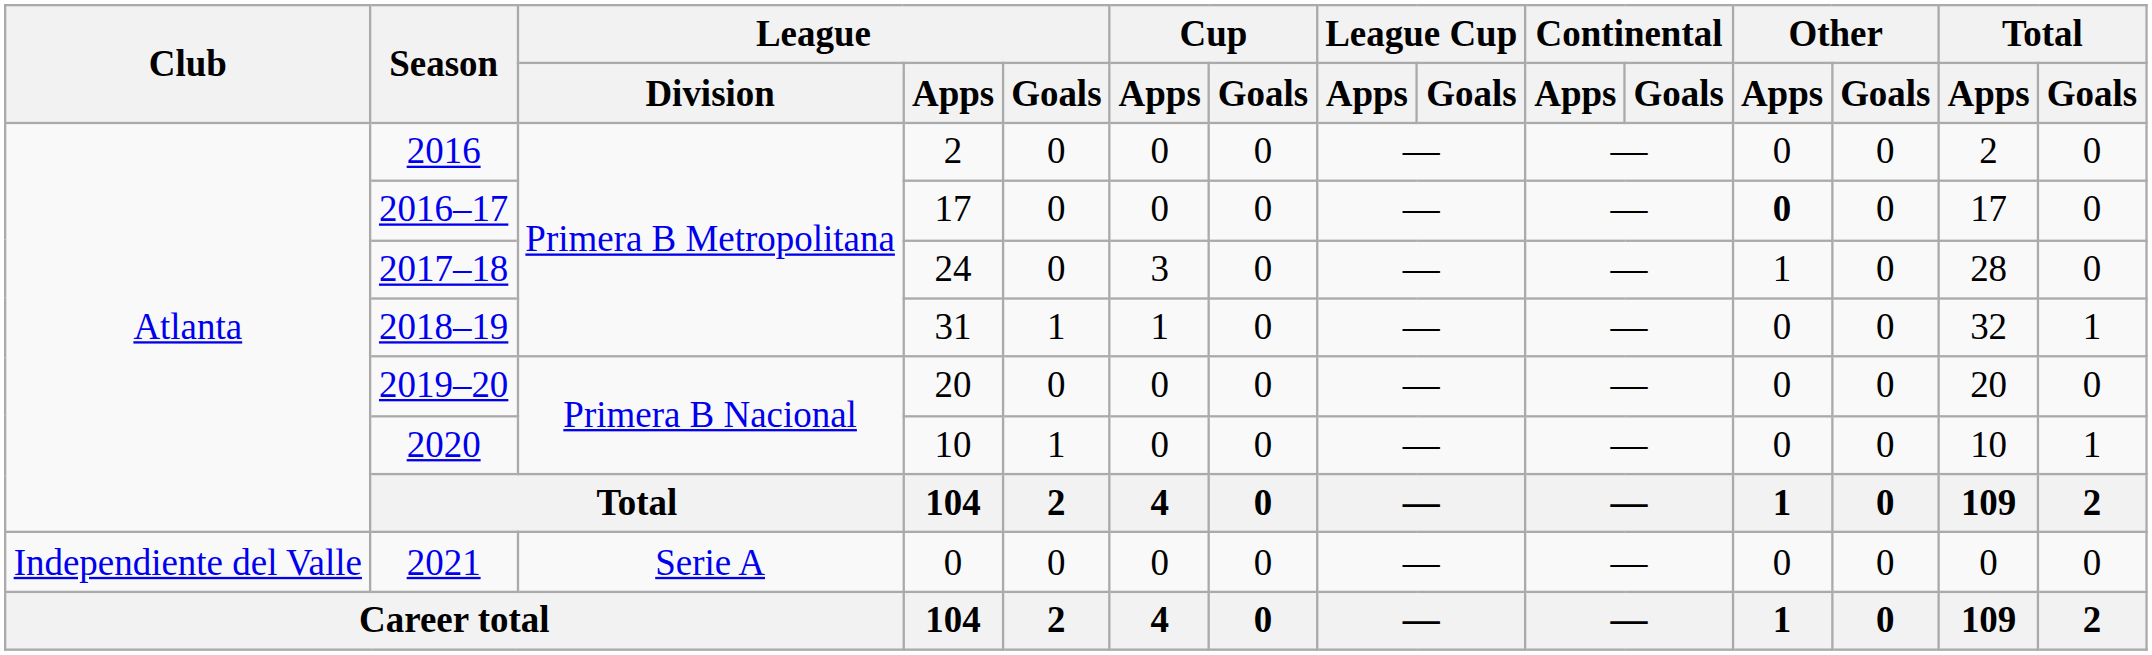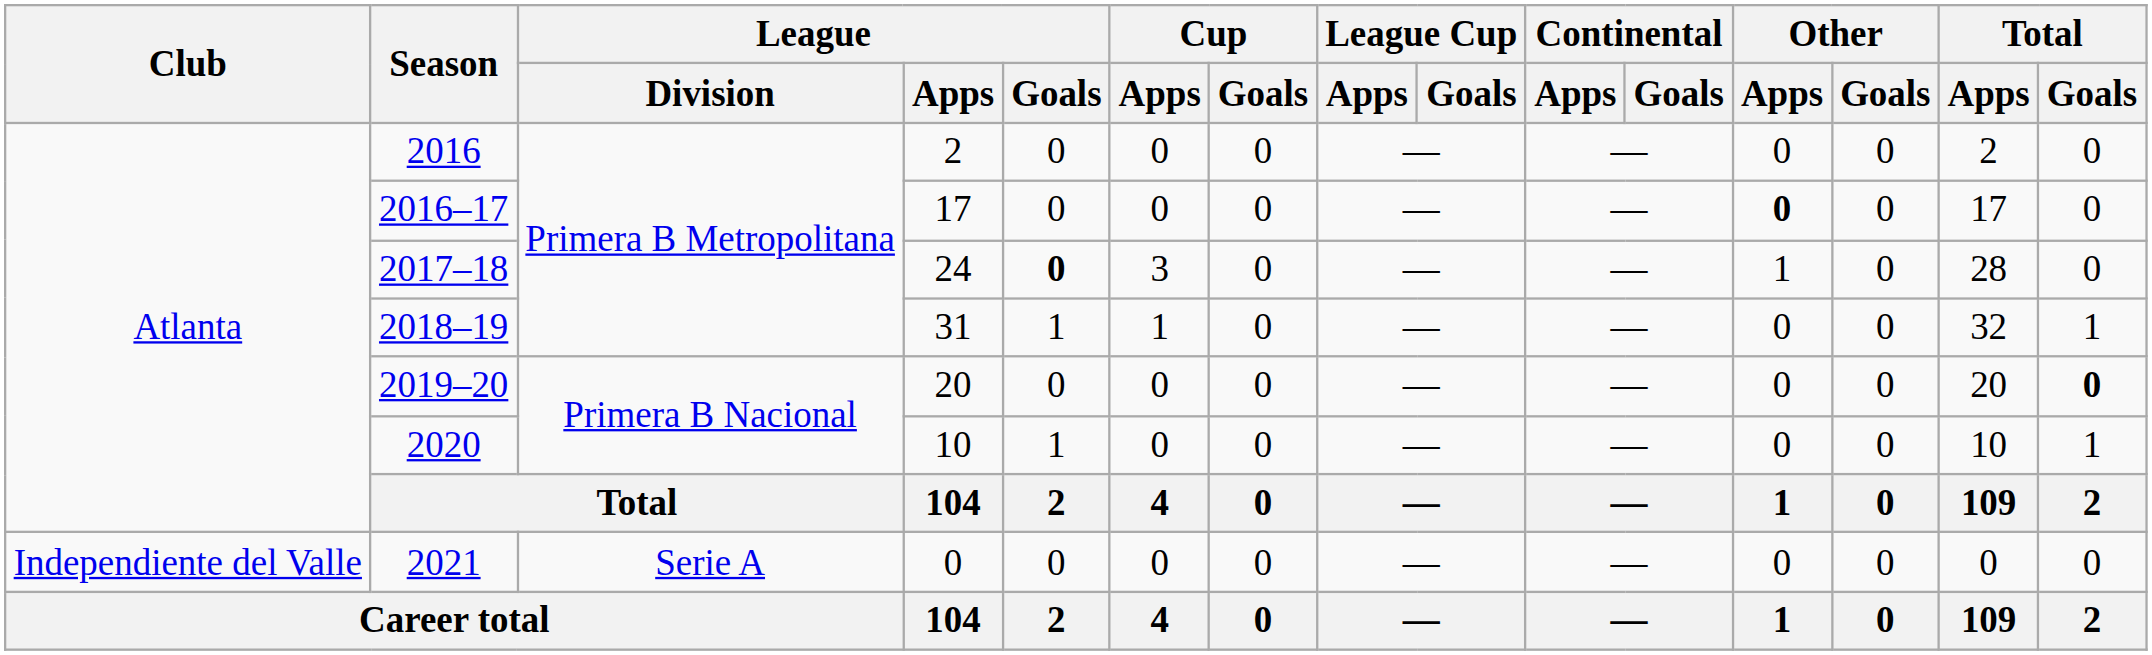(1056, 268) normal -> (1056, 268) bold
(2092, 385) normal -> (2092, 385) bold
